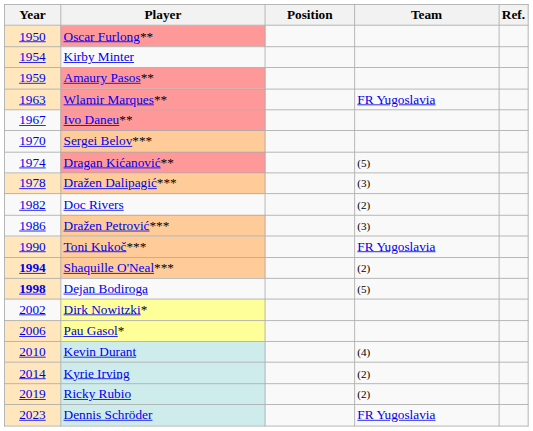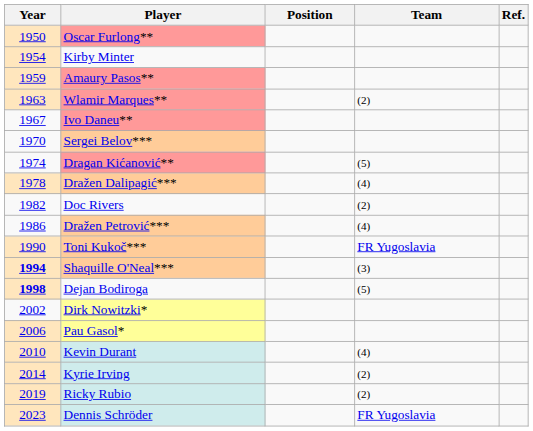(396, 99) FR Yugoslavia -> (364, 100) (2)
(364, 184) (3) -> (364, 184) (4)
(364, 226) (3) -> (364, 226) (4)
(364, 268) (2) -> (364, 268) (3)
